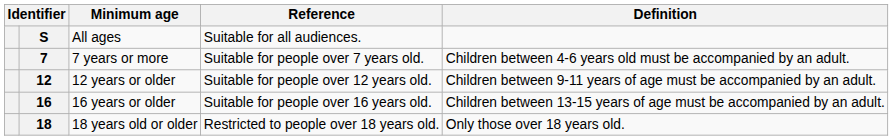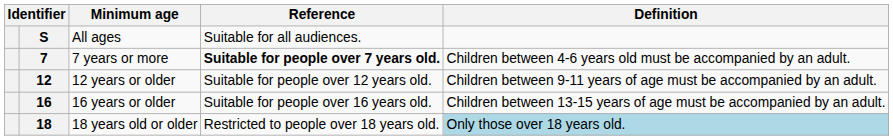(314, 59) normal -> (322, 59) bold
(535, 124) no background -> (536, 124) lightblue background
